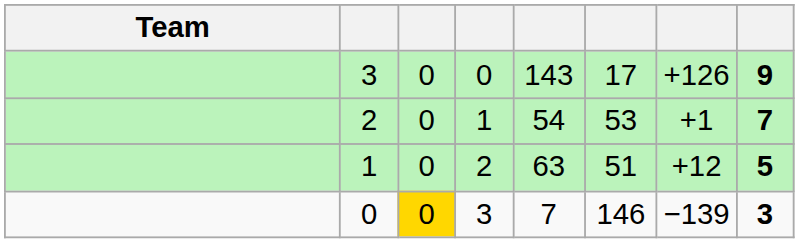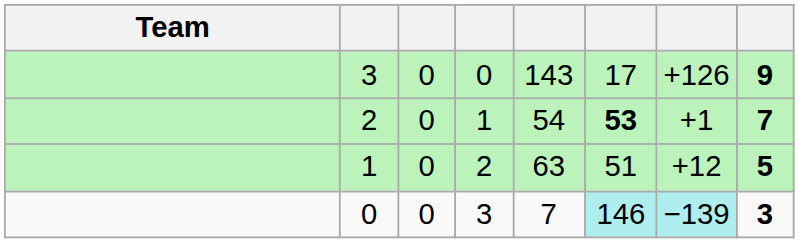(621, 120) normal -> (621, 120) bold
(427, 213) gold background -> (427, 213) no background
(621, 213) no background -> (621, 213) paleturquoise background
(697, 213) no background -> (697, 213) paleturquoise background
